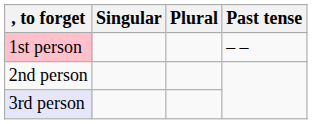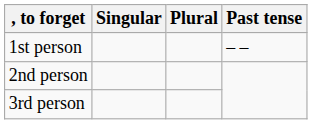(45, 47) pink background -> (45, 47) no background
(47, 103) lavender background -> (47, 103) no background
